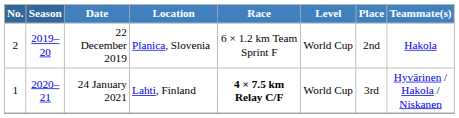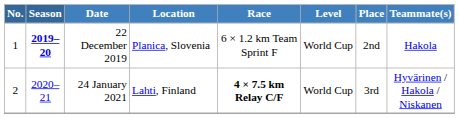(15, 45) 2 -> (15, 45) 1
(45, 45) normal -> (45, 45) bold
(15, 91) 1 -> (15, 91) 2
